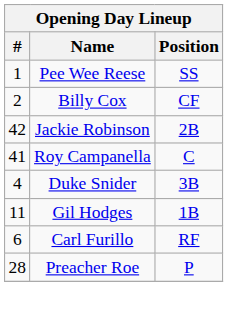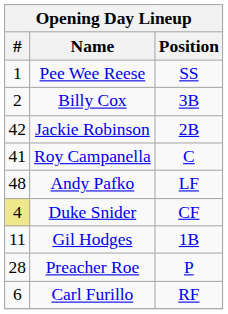(189, 101) CF -> (189, 101) 3B
+ row: (92, 184)
(17, 184) no background -> (17, 211) khaki background
(189, 184) 3B -> (189, 211) CF
rows swapped: (92, 239) <-> (92, 267)
